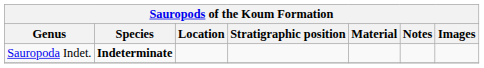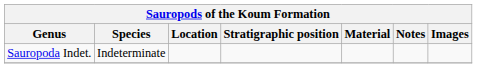(135, 53) bold -> (131, 53) normal
